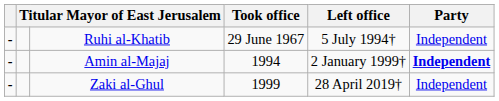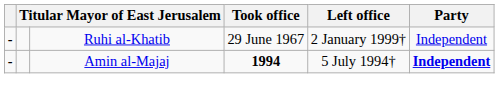(358, 38) 5 July 1994† -> (358, 38) 2 January 1999†
(266, 61) normal -> (266, 61) bold
(358, 61) 2 January 1999† -> (358, 61) 5 July 1994†
- row: (127, 84)
